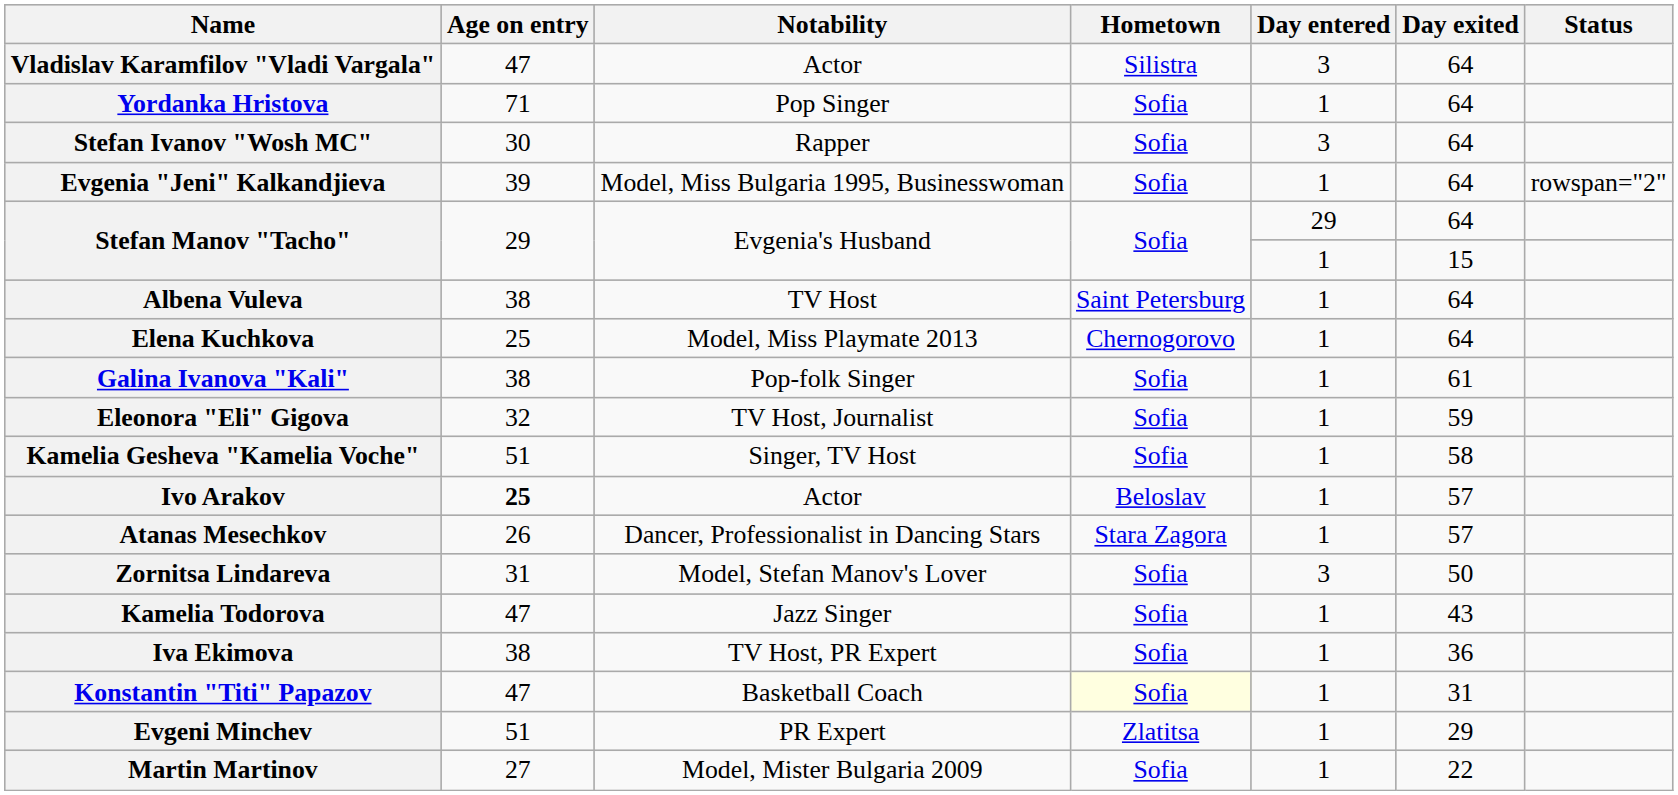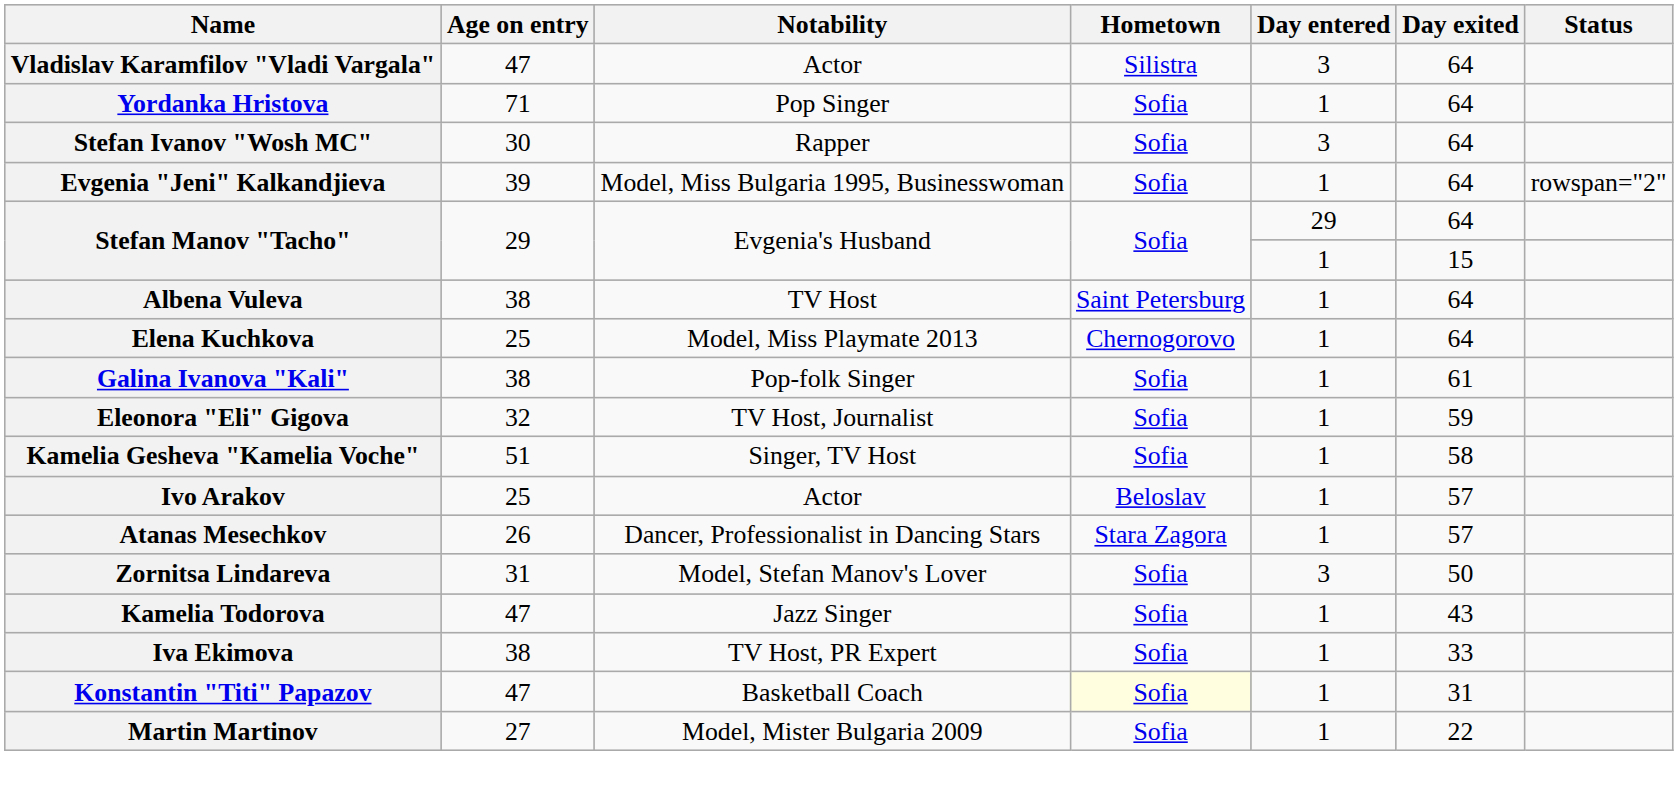(518, 495) bold -> (518, 495) normal
(1460, 652) 36 -> (1460, 652) 33
- row: (223, 731)
